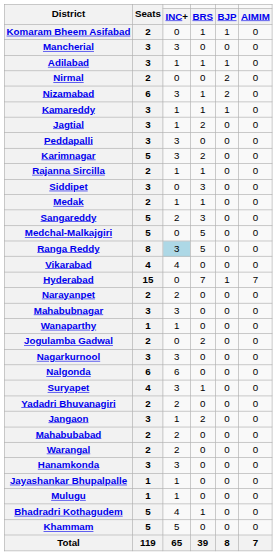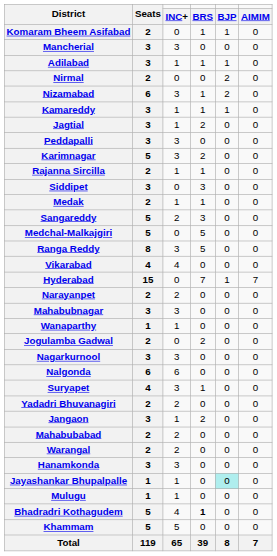(177, 248) lightblue background -> (177, 248) no background
(227, 481) no background -> (227, 481) paleturquoise background
(203, 512) normal -> (203, 512) bold
